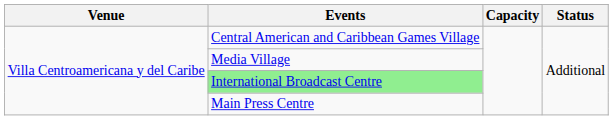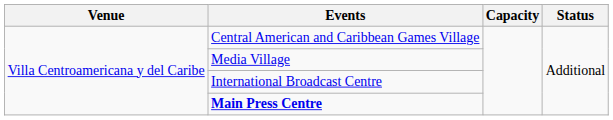(297, 81) lightgreen background -> (297, 81) no background
(263, 103) normal -> (267, 103) bold
